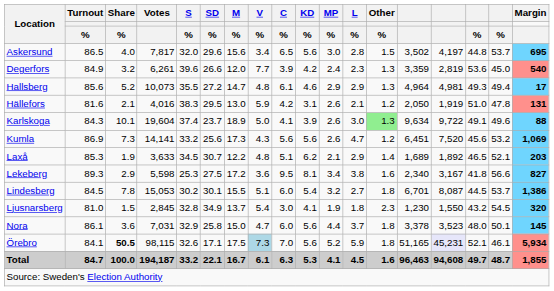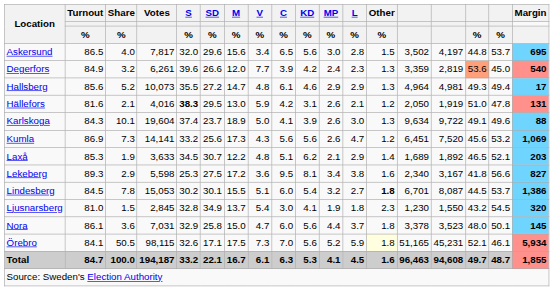(477, 69) no background -> (477, 69) lightsalmon background
(189, 104) normal -> (189, 104) bold
(388, 121) lightgreen background -> (388, 121) no background
(388, 191) normal -> (388, 191) bold
(125, 243) bold -> (125, 243) normal
(263, 243) lightblue background -> (263, 243) no background
(388, 243) no background -> (388, 243) lightyellow background
(448, 243) lavender background -> (448, 243) no background
